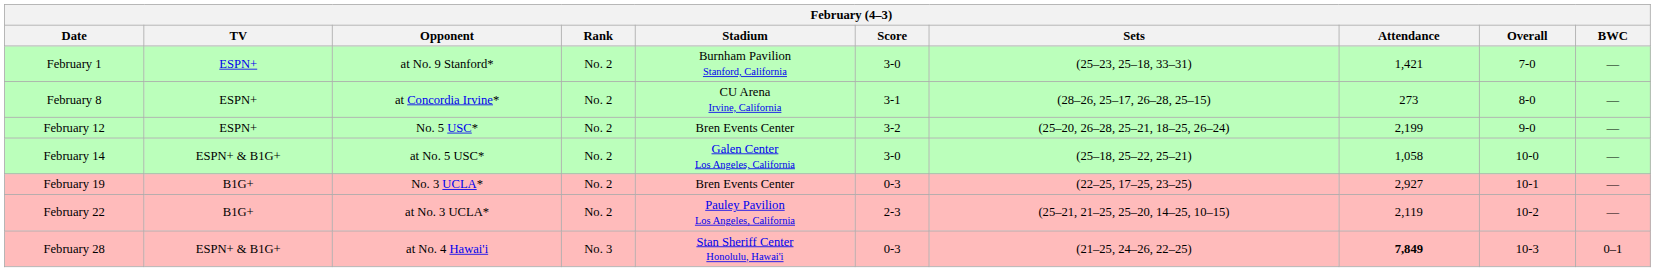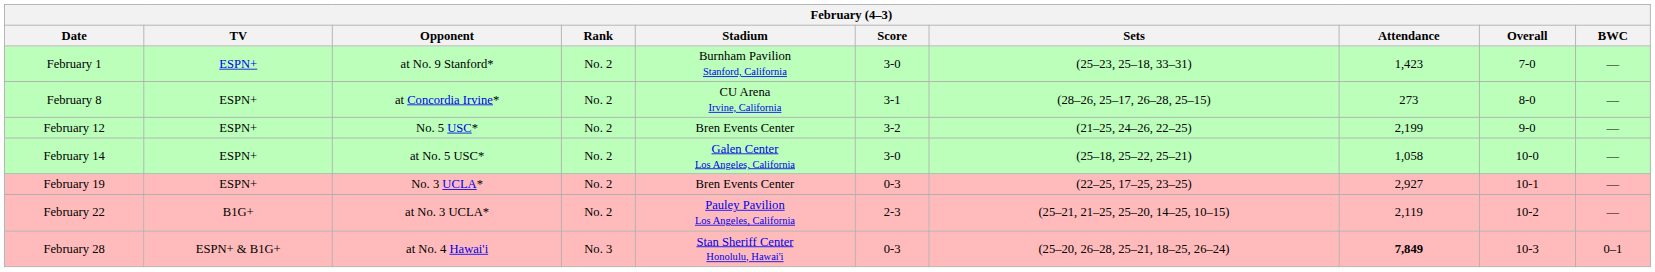(1409, 63) 1,421 -> (1409, 63) 1,423
(1134, 127) (25–20, 26–28, 25–21, 18–25, 26–24) -> (1134, 127) (21–25, 24–26, 22–25)
(238, 156) ESPN+ & B1G+ -> (238, 156) ESPN+
(238, 184) B1G+ -> (238, 184) ESPN+
(1134, 248) (21–25, 24–26, 22–25) -> (1134, 248) (25–20, 26–28, 25–21, 18–25, 26–24)
